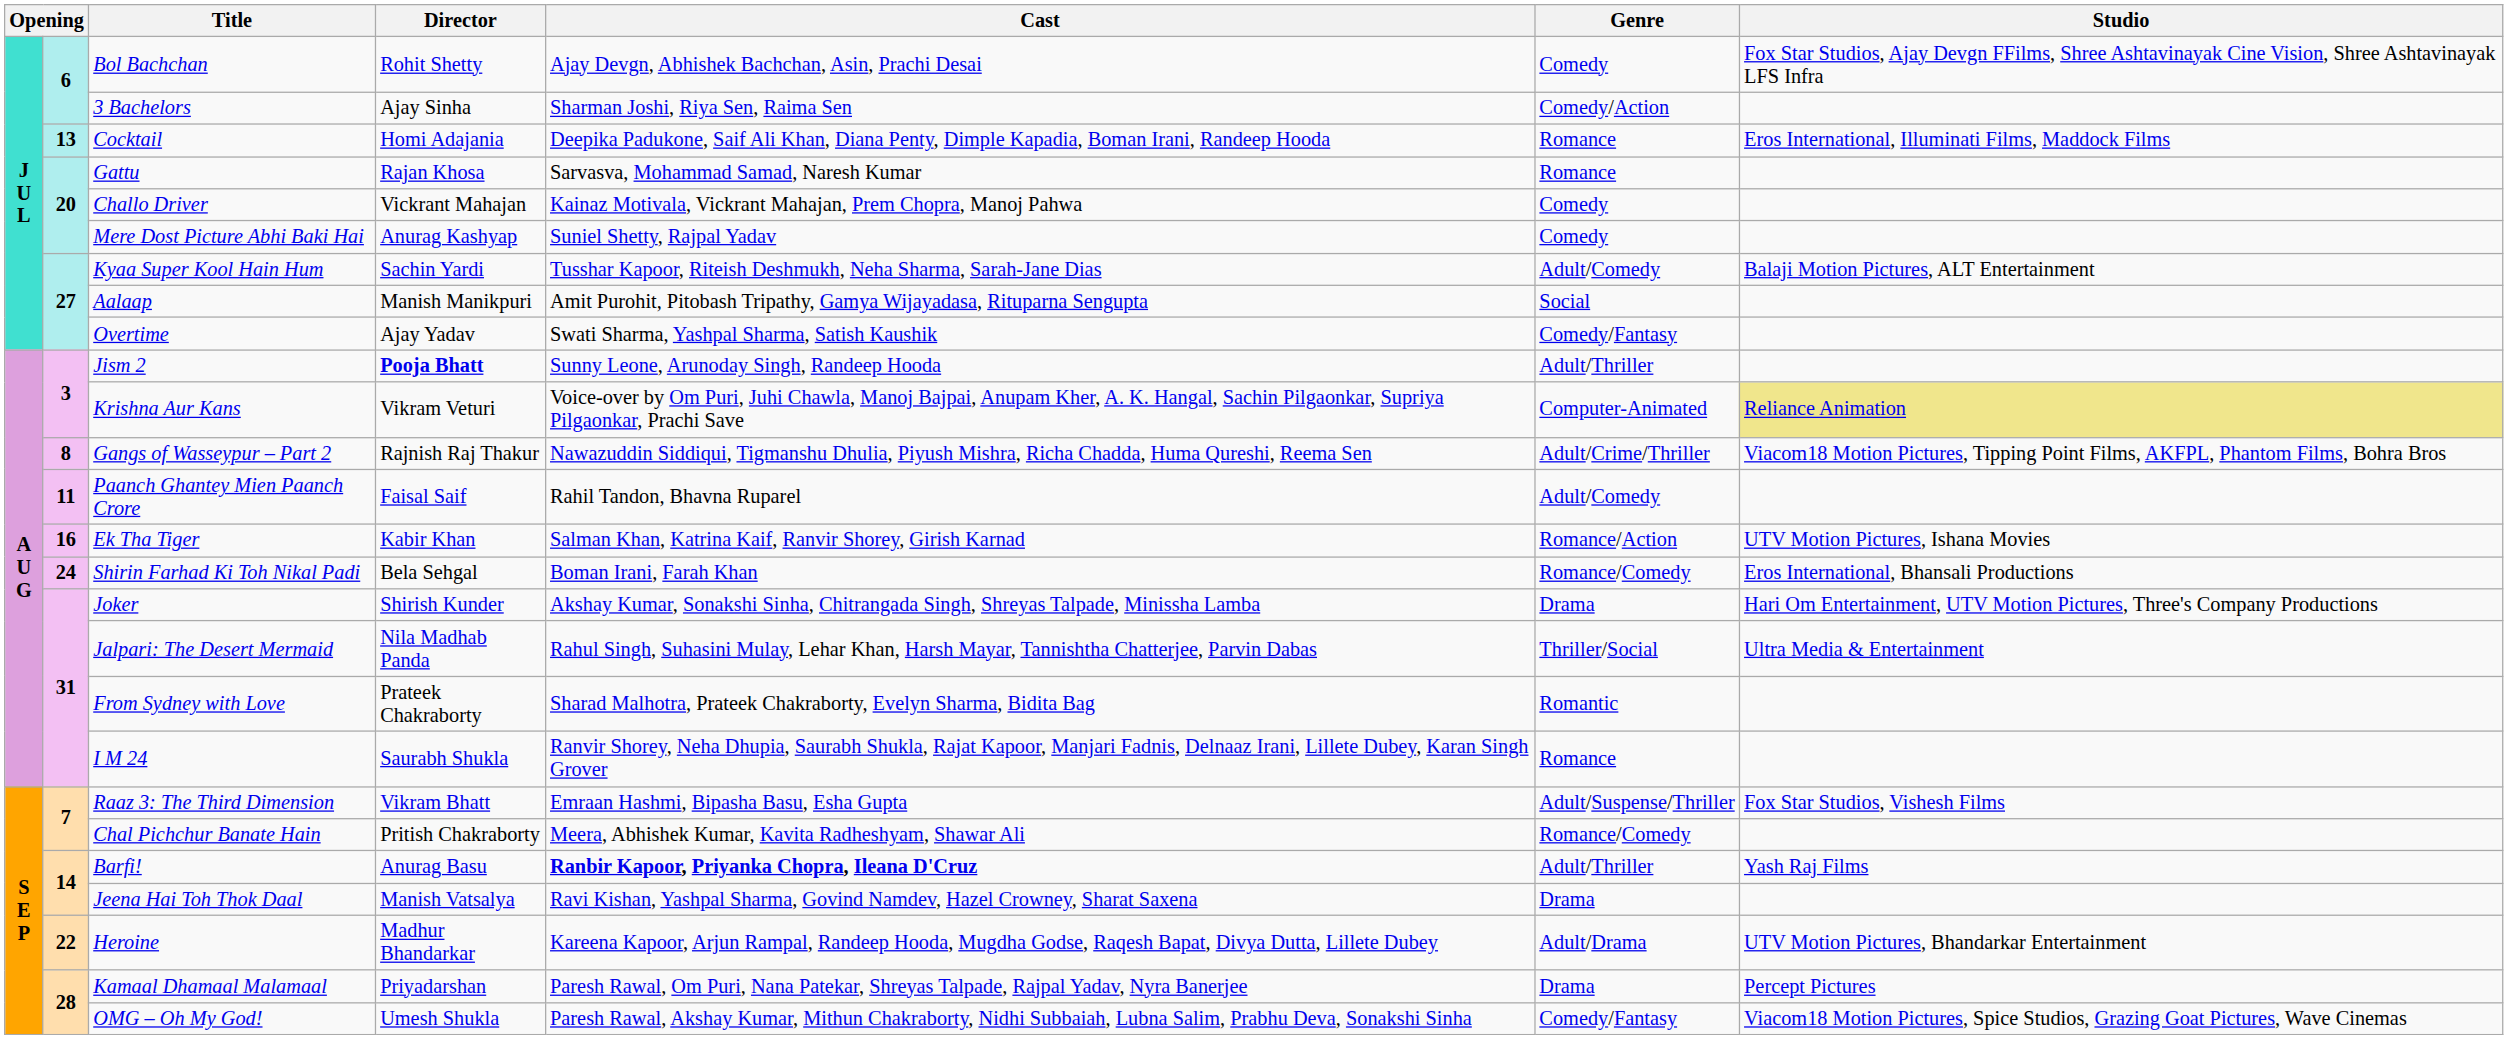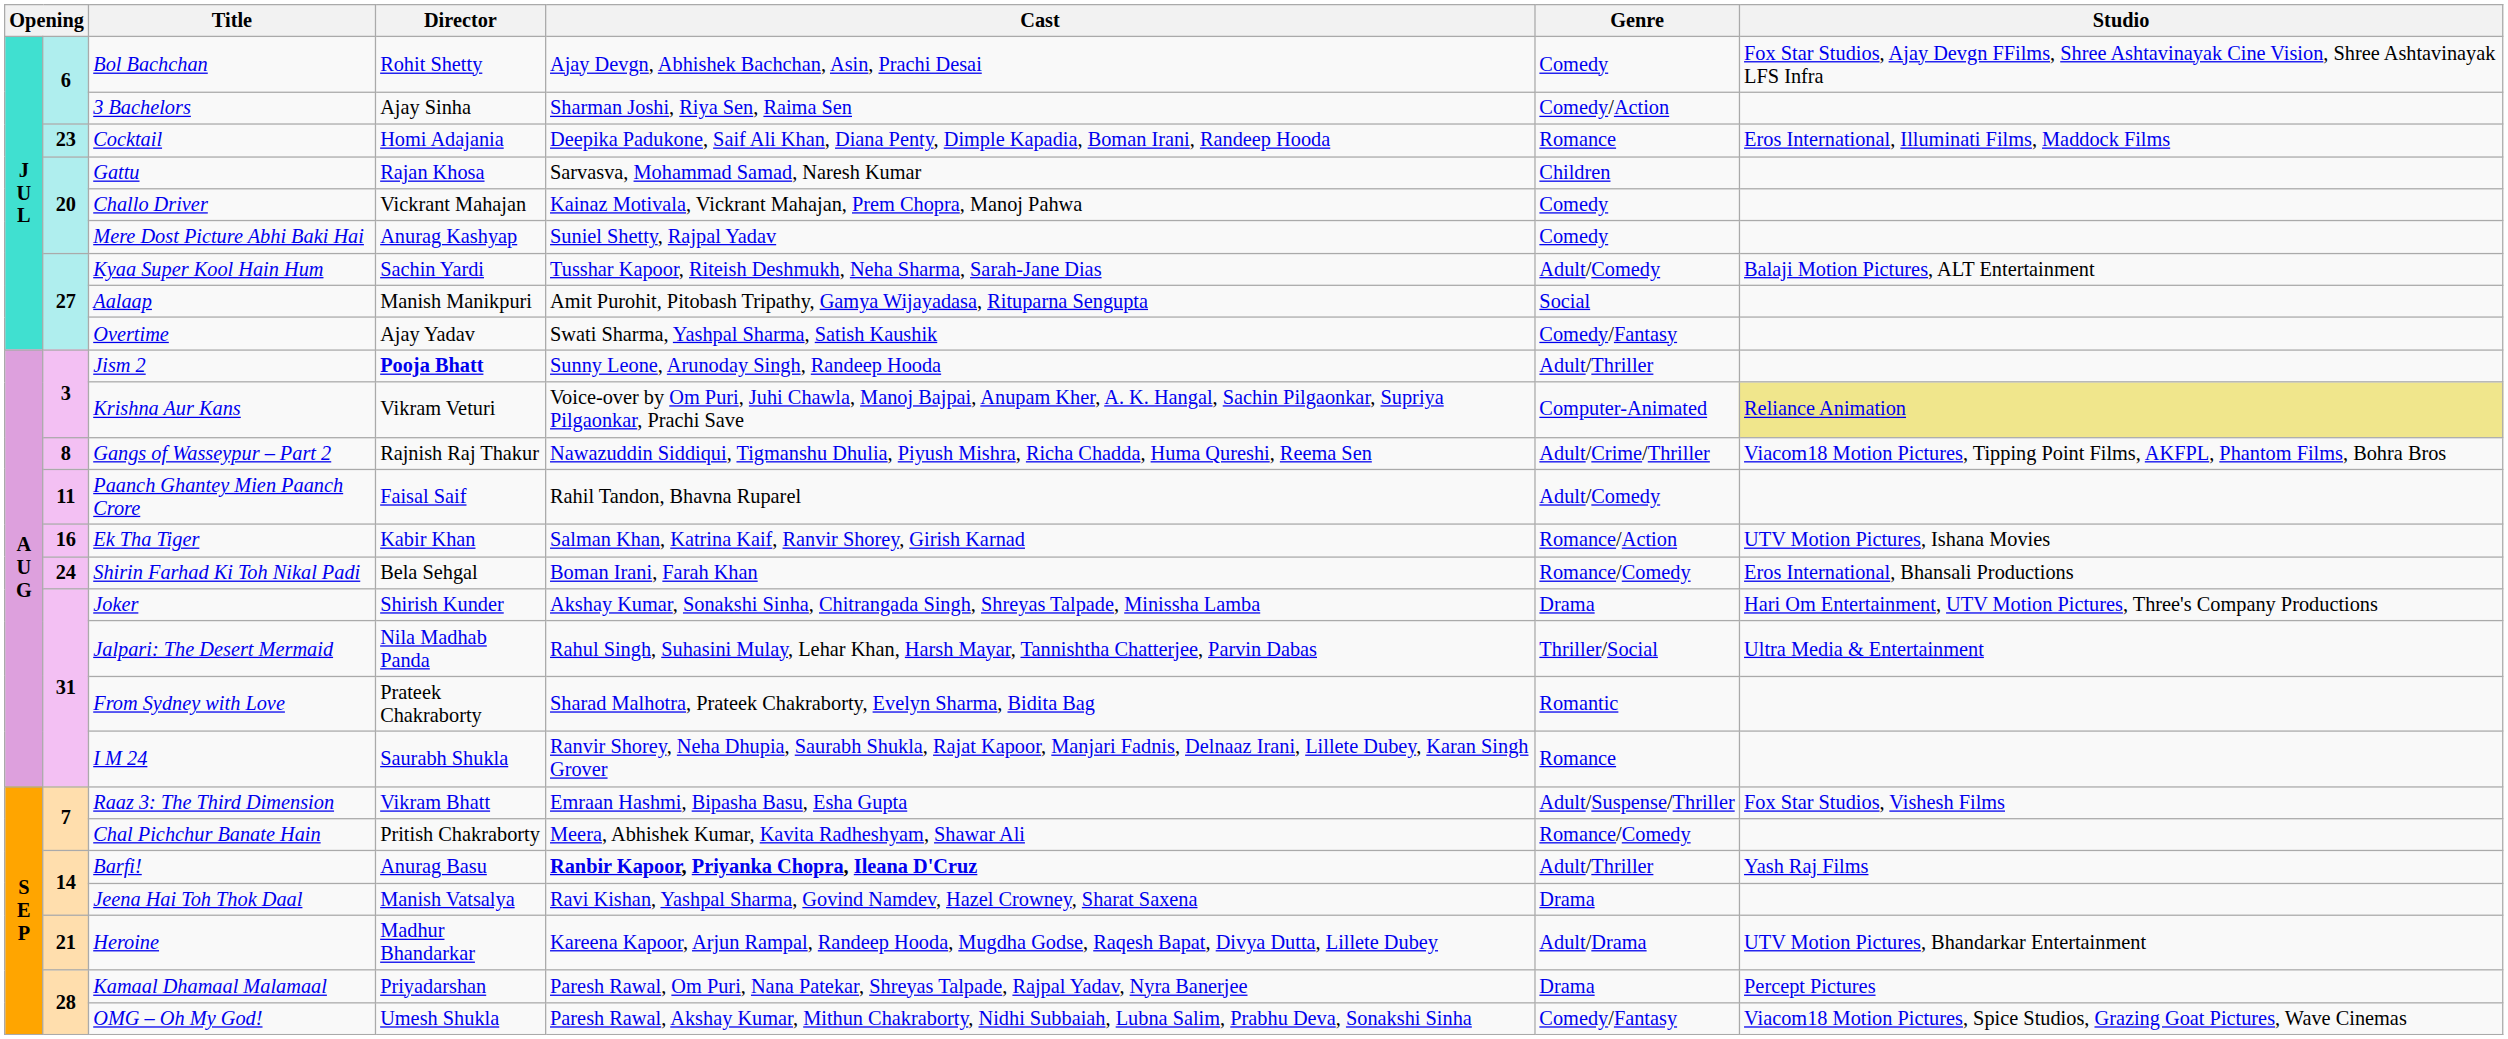(66, 140) 13 -> (66, 140) 23
(1578, 172) Romance -> (1575, 172) Children
(66, 942) 22 -> (66, 942) 21
